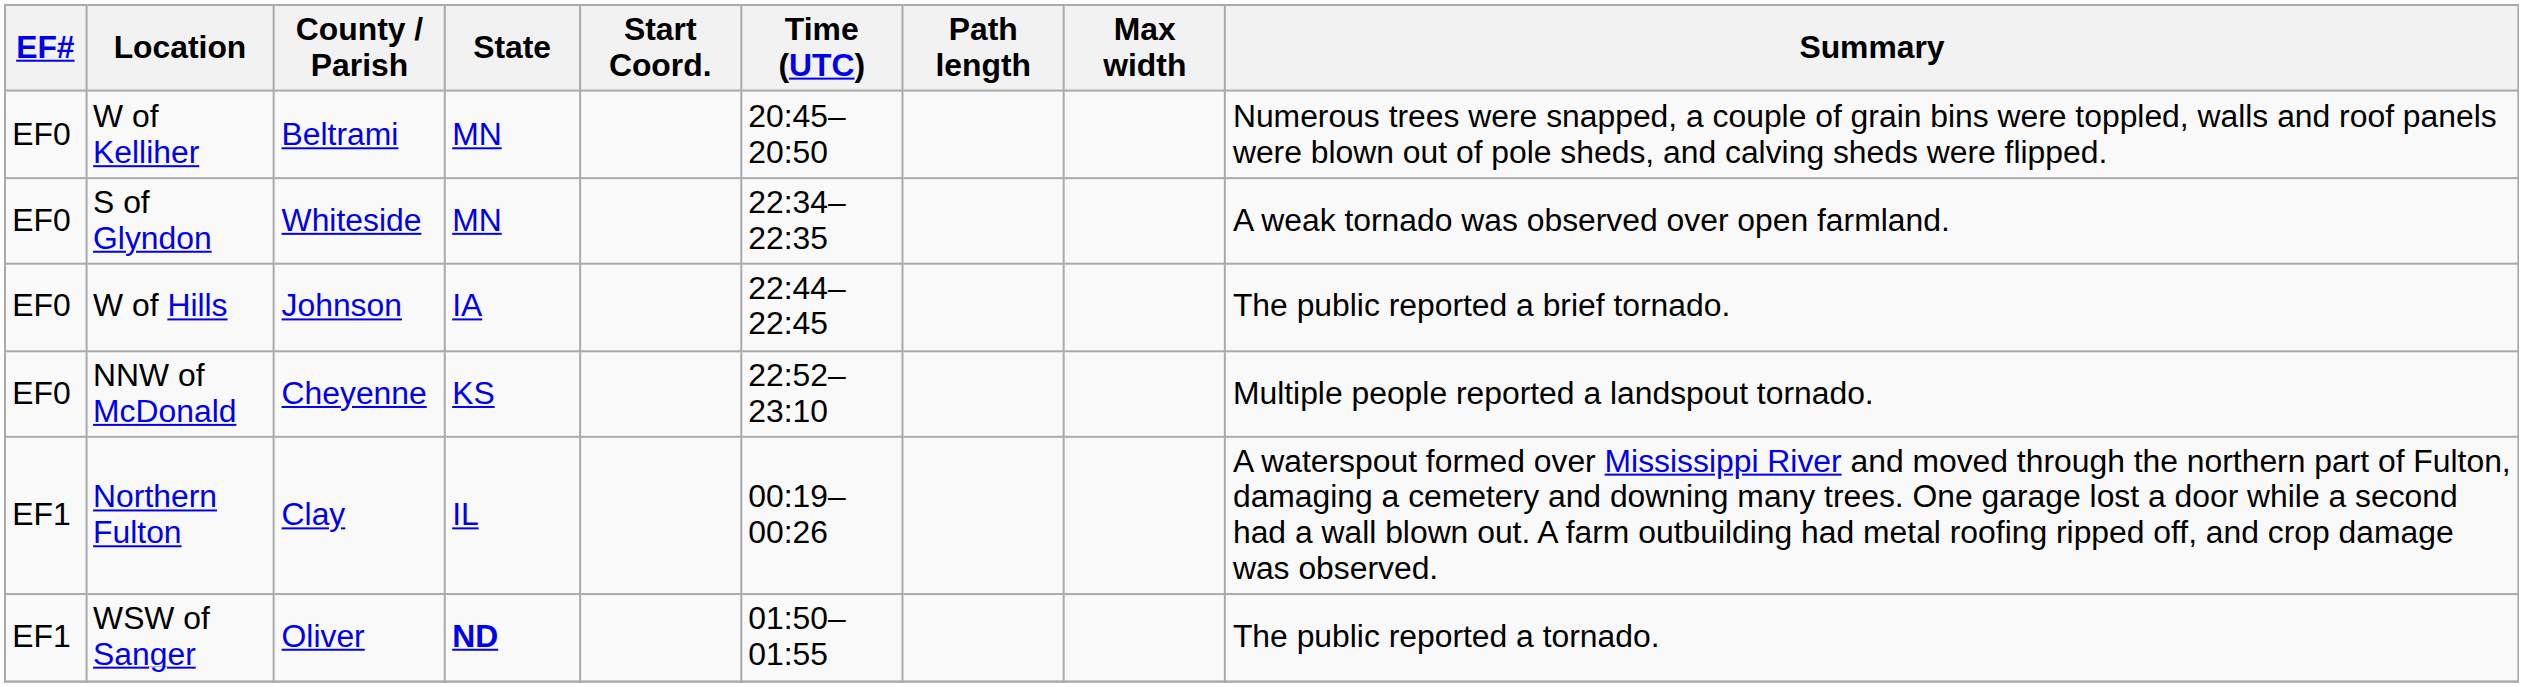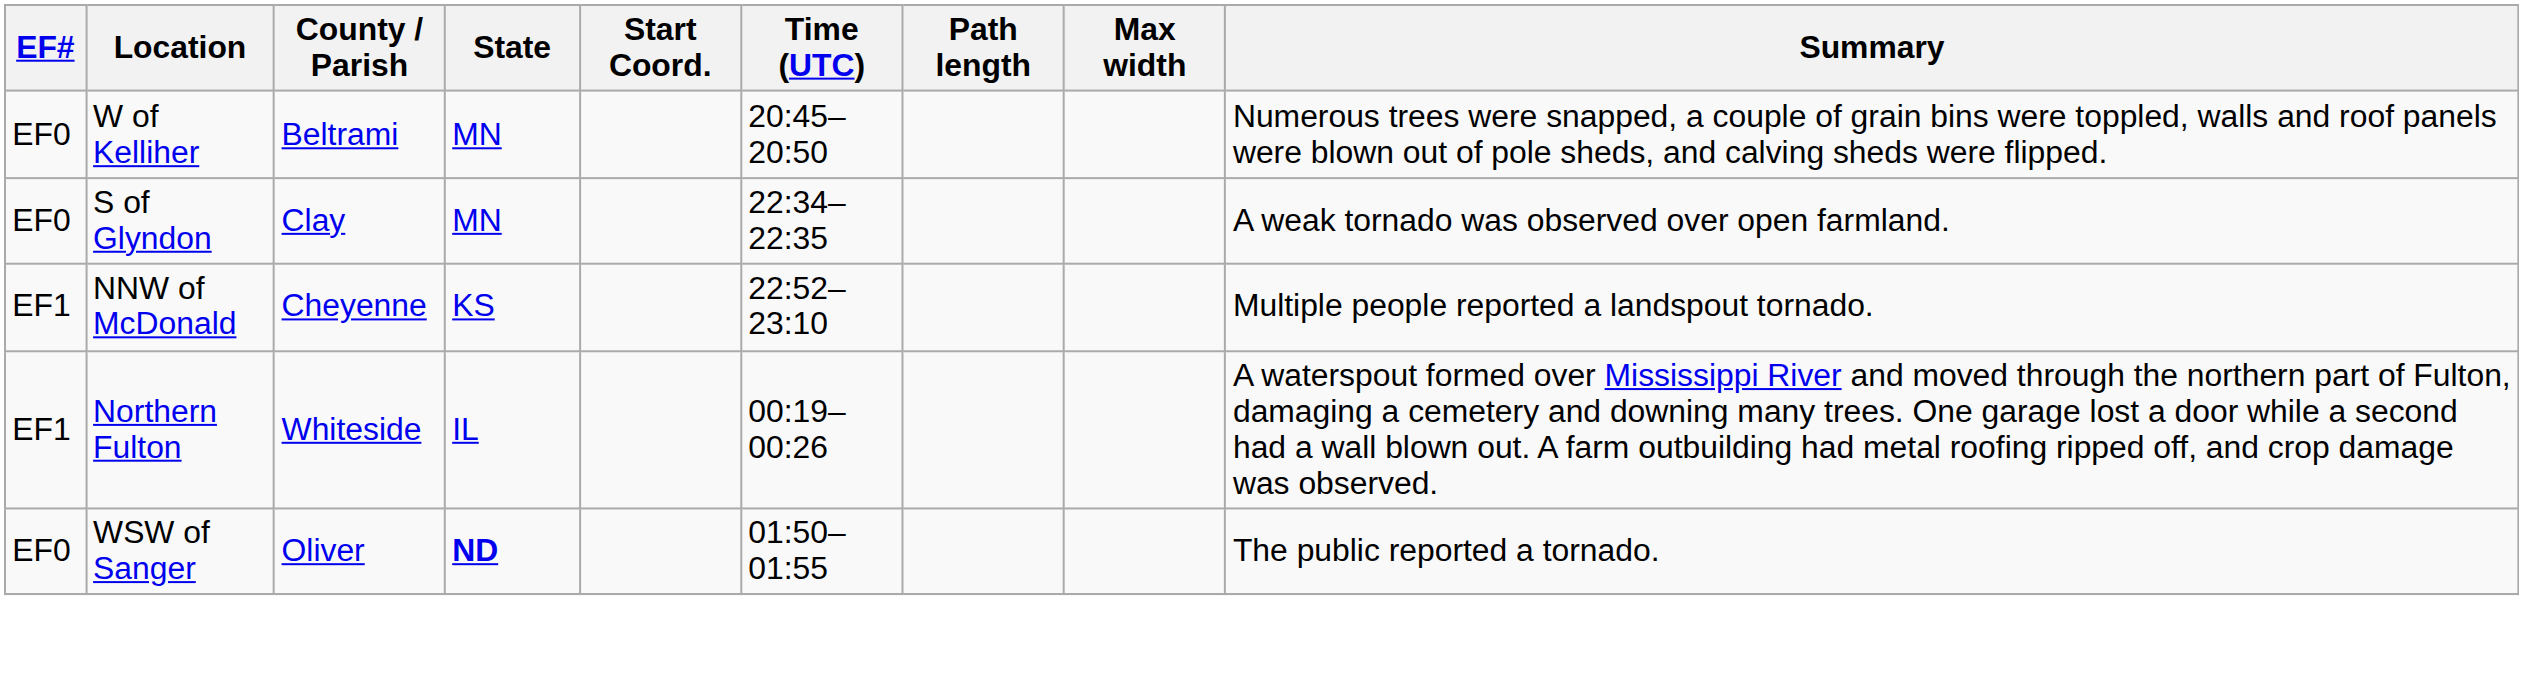(351, 220) Whiteside -> (313, 220) Clay
- row: (160, 306)
(42, 392) EF0 -> (42, 306) EF1
(313, 515) Clay -> (351, 428) Whiteside
(42, 637) EF1 -> (42, 550) EF0
